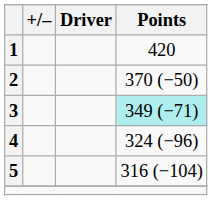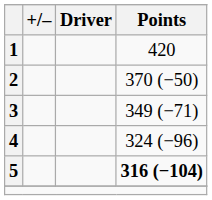(162, 110) paleturquoise background -> (162, 110) no background
(162, 171) normal -> (162, 171) bold
